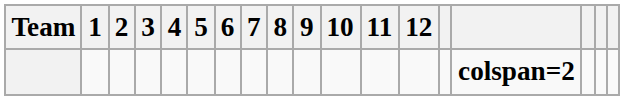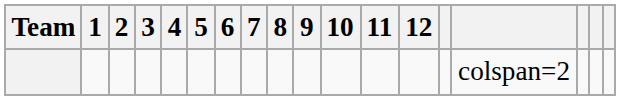(516, 71) bold -> (514, 71) normal
